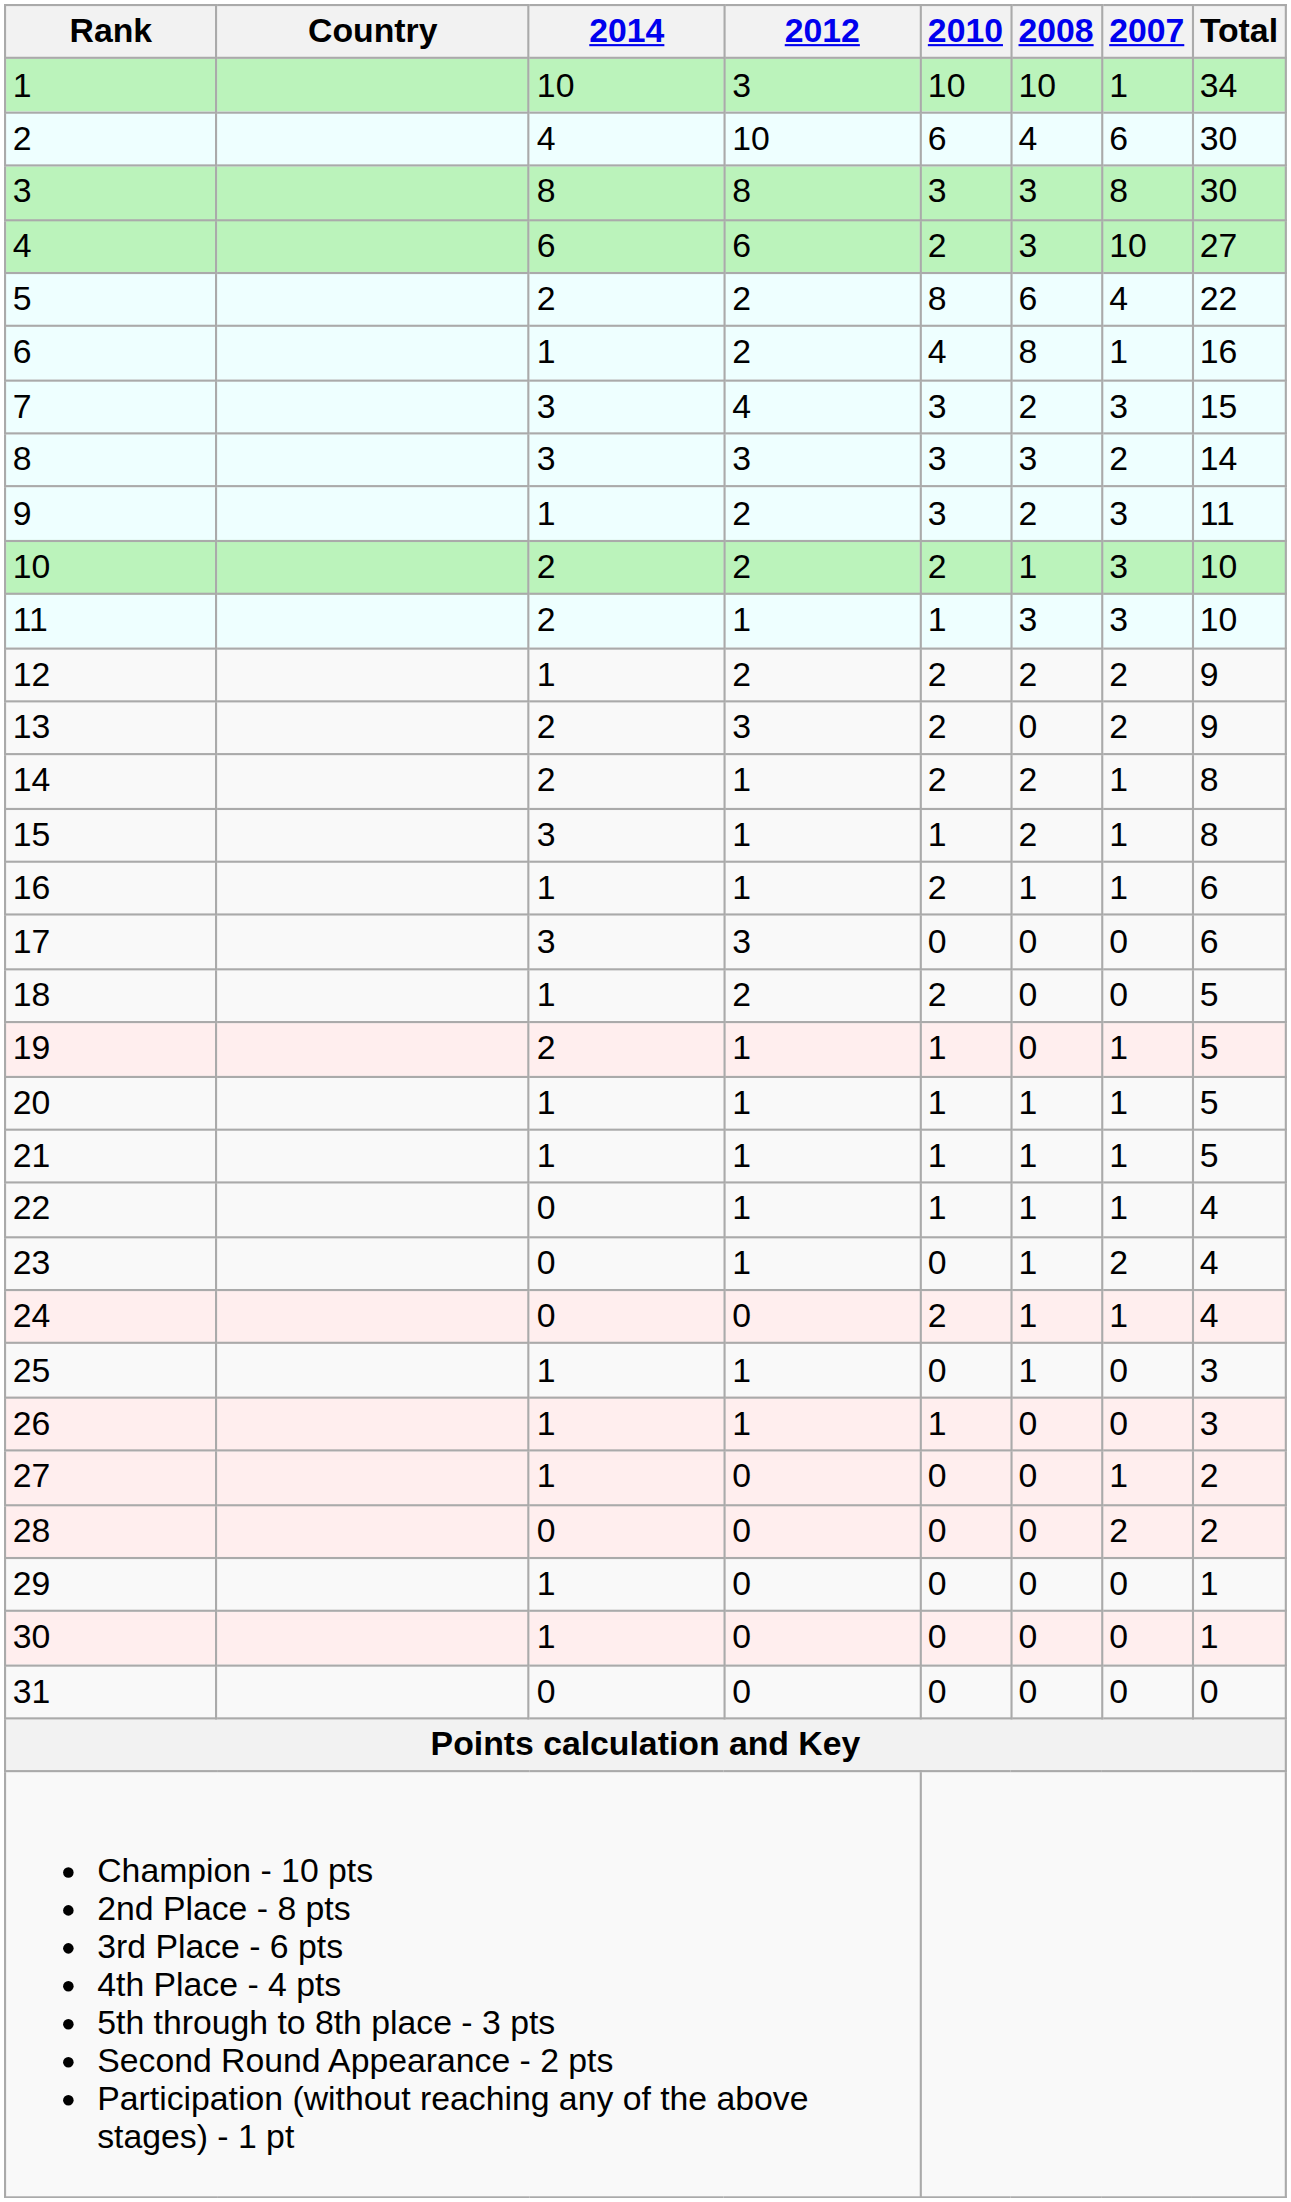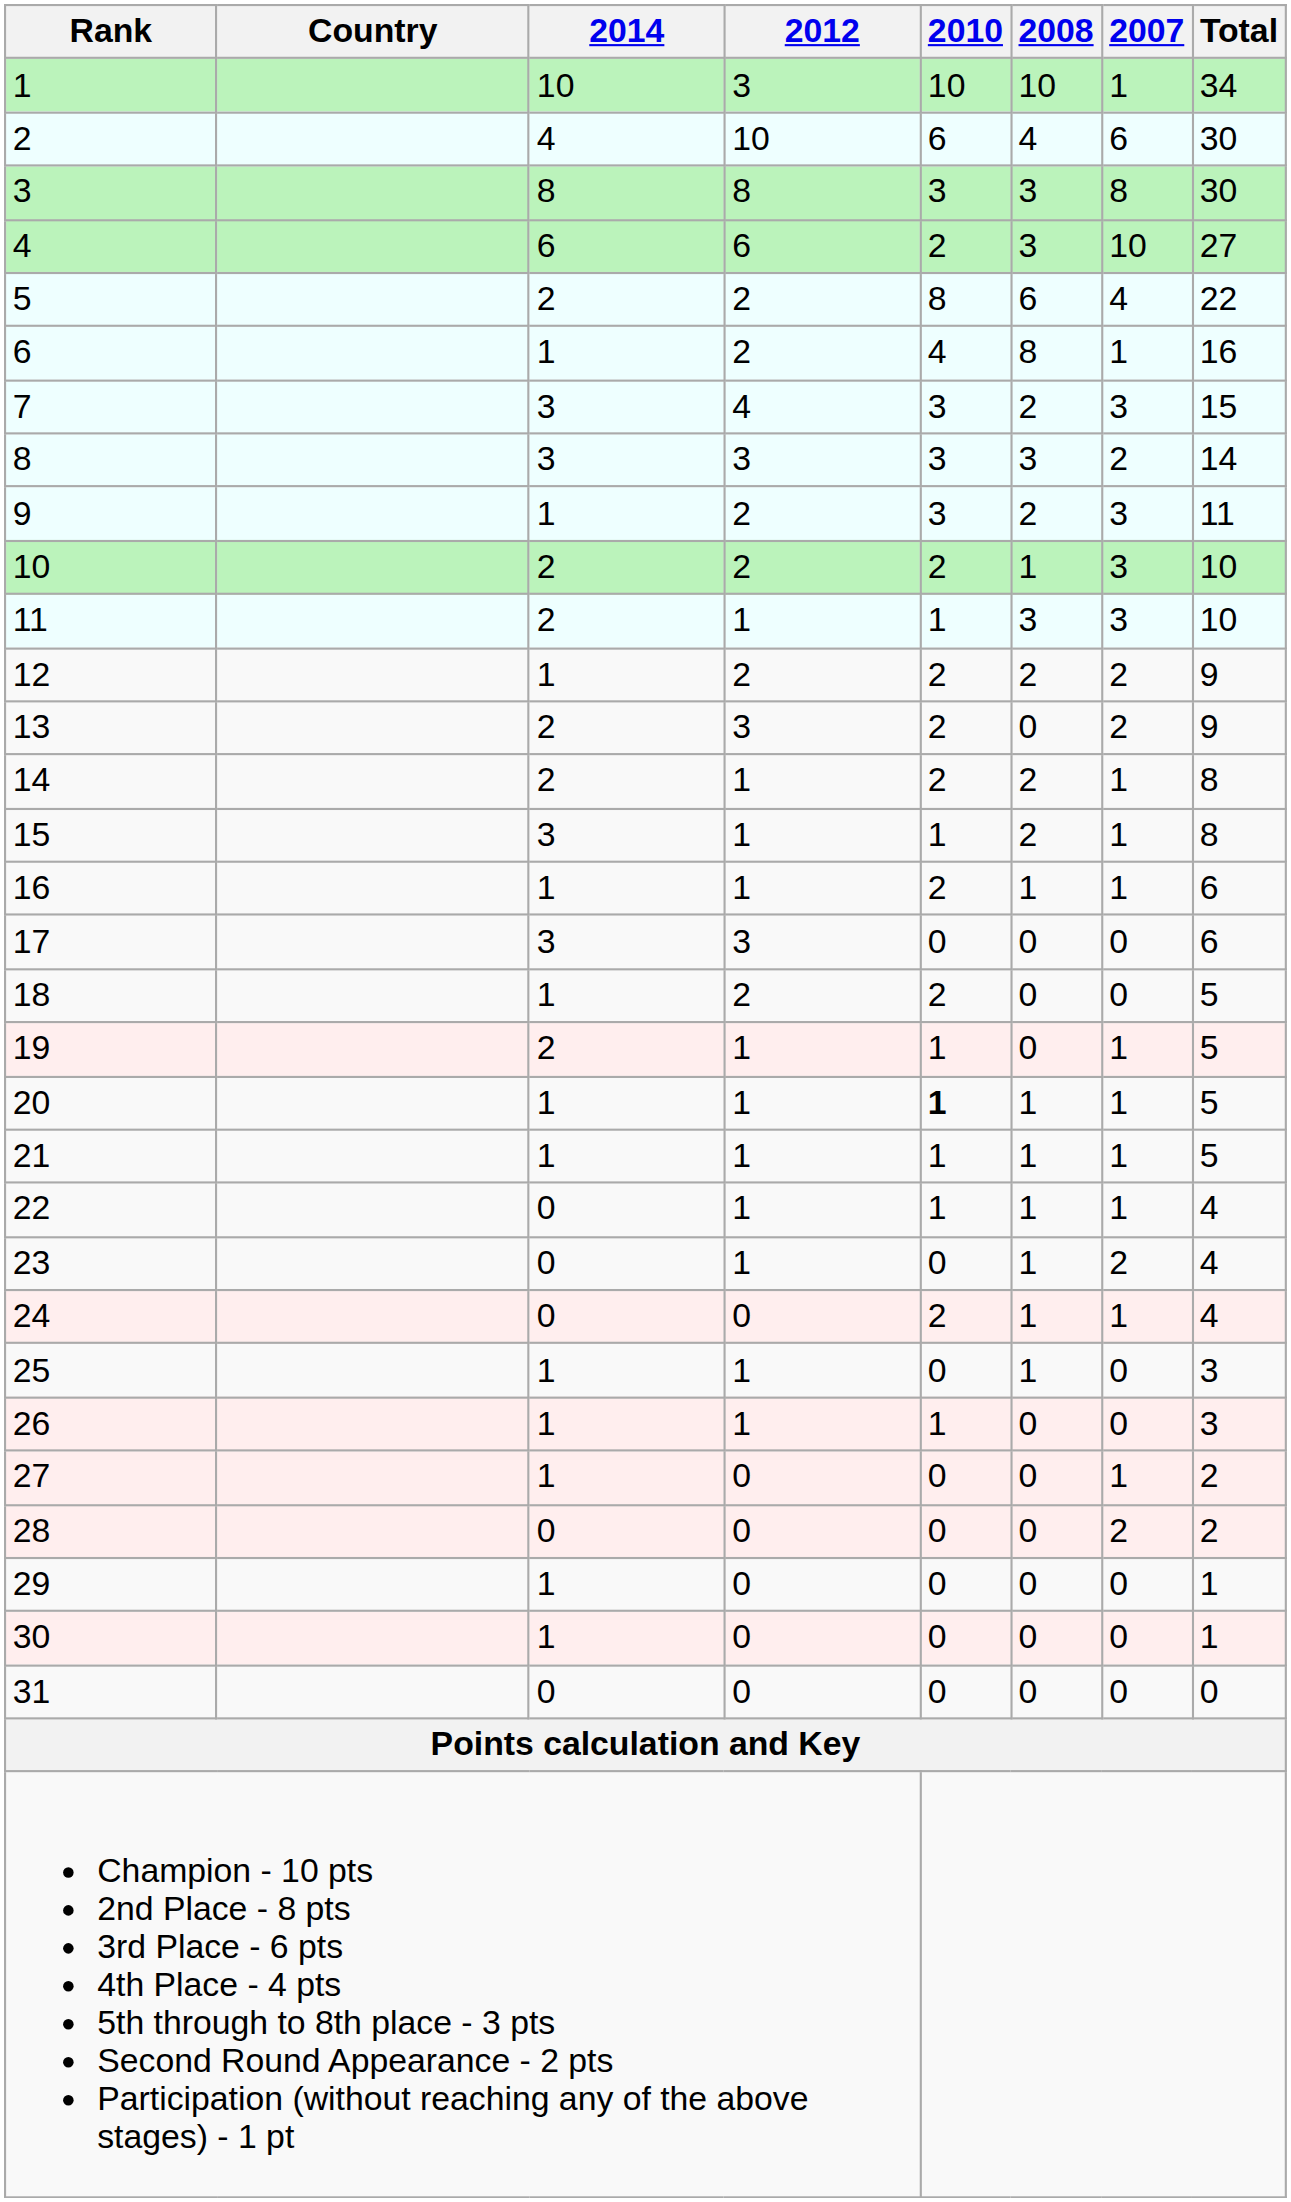(937, 1102) normal -> (937, 1102) bold
